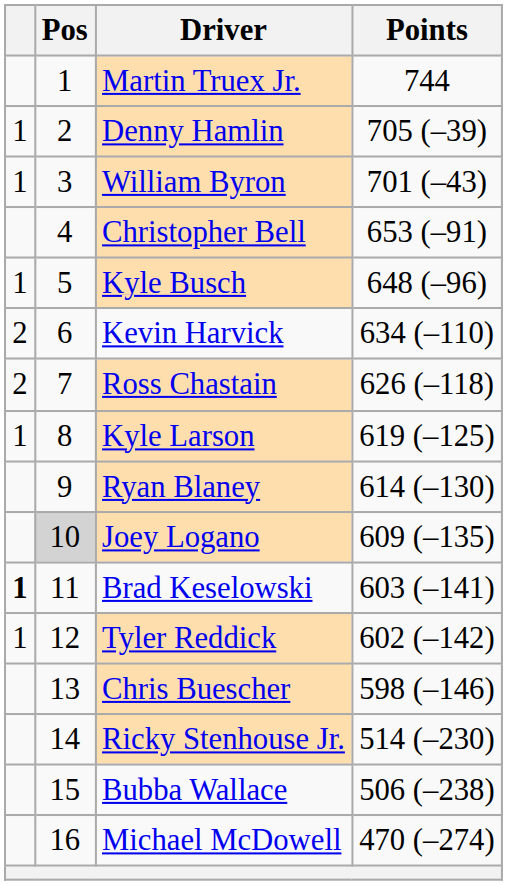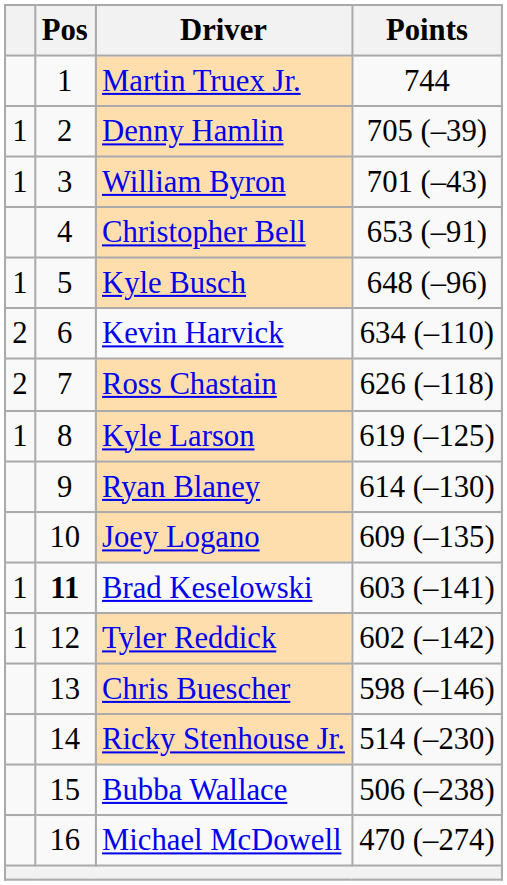(65, 536) lightgrey background -> (65, 536) no background
(20, 586) bold -> (20, 586) normal
(65, 586) normal -> (65, 586) bold
